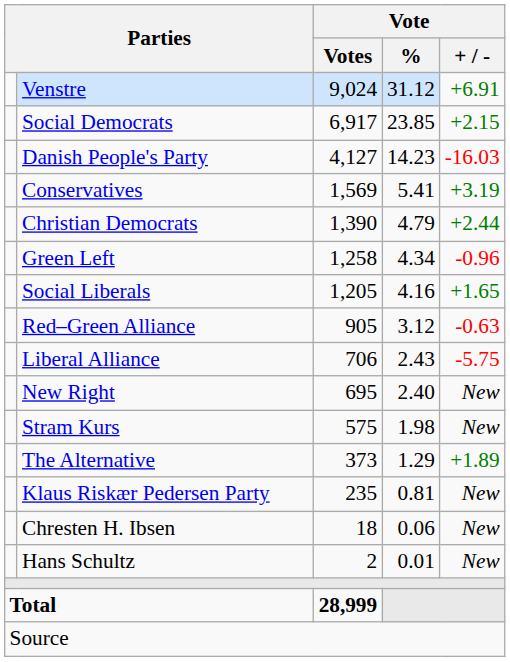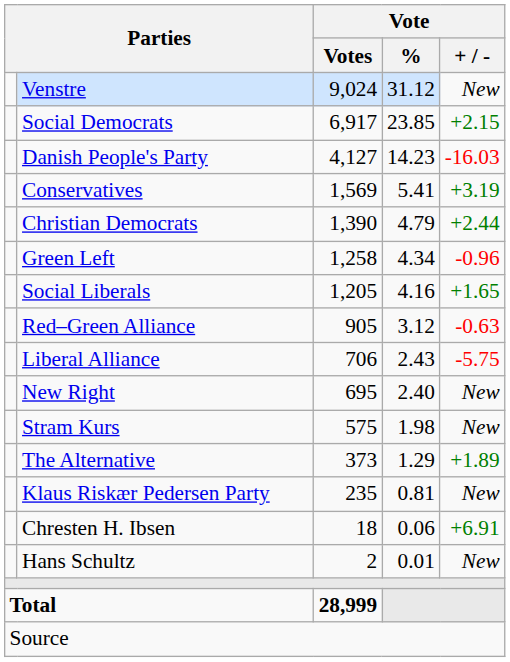(475, 88) +6.91 -> (481, 88) New
(481, 527) New -> (475, 527) +6.91
